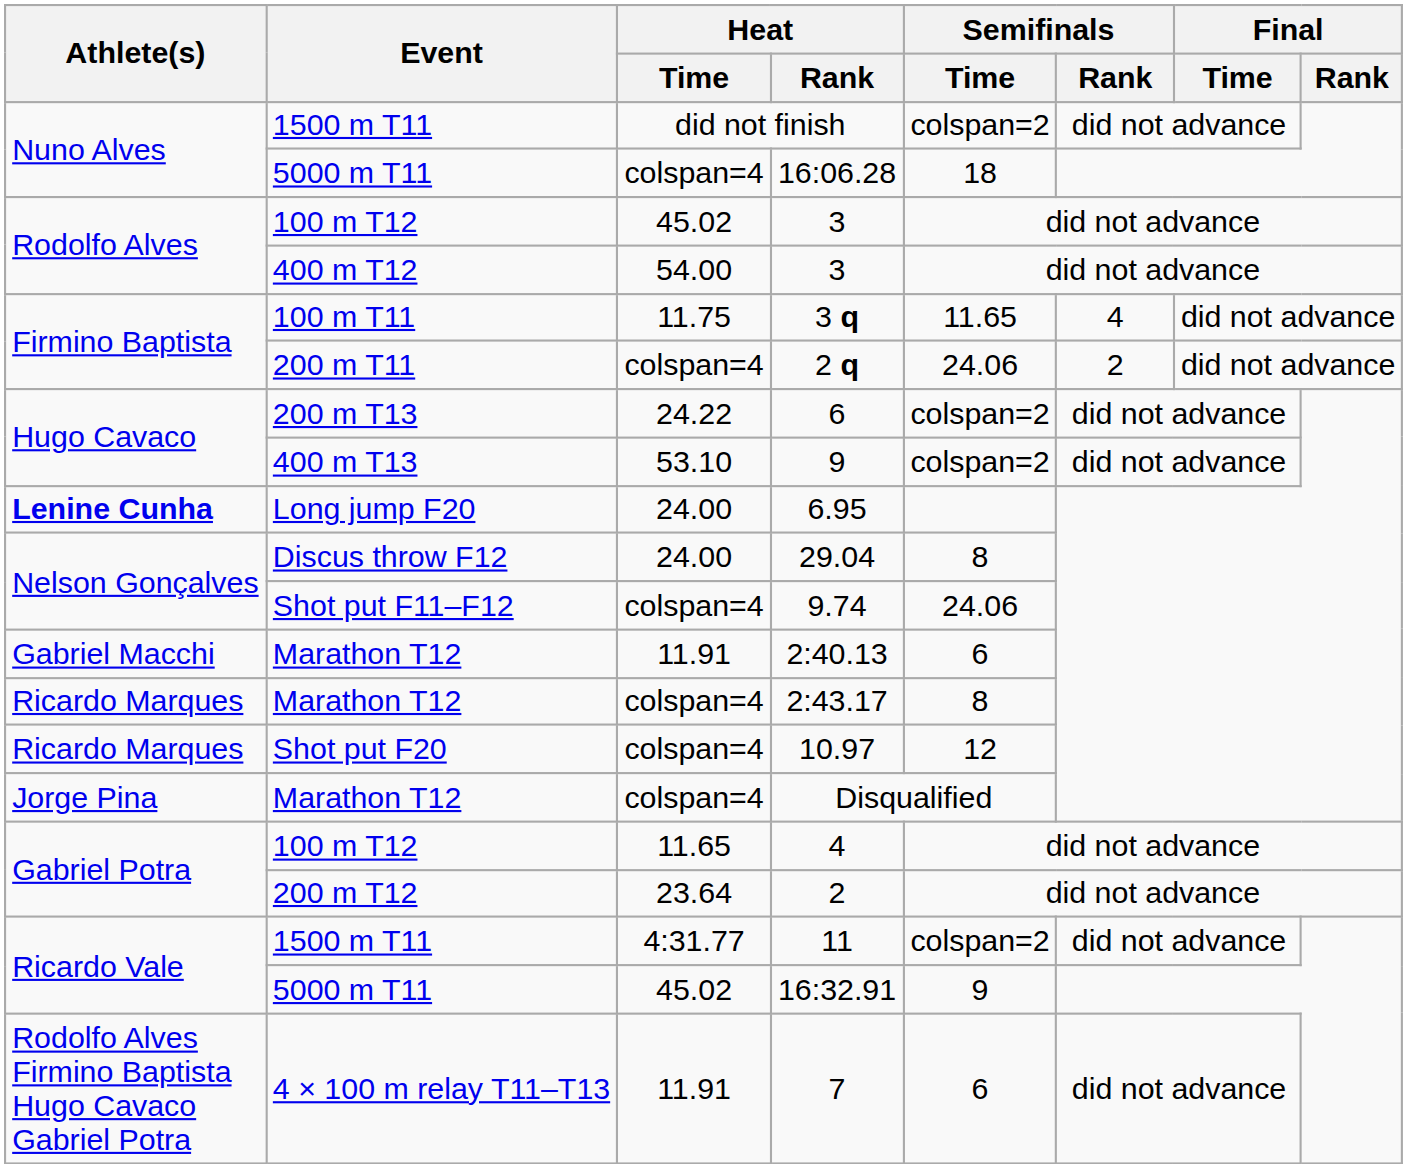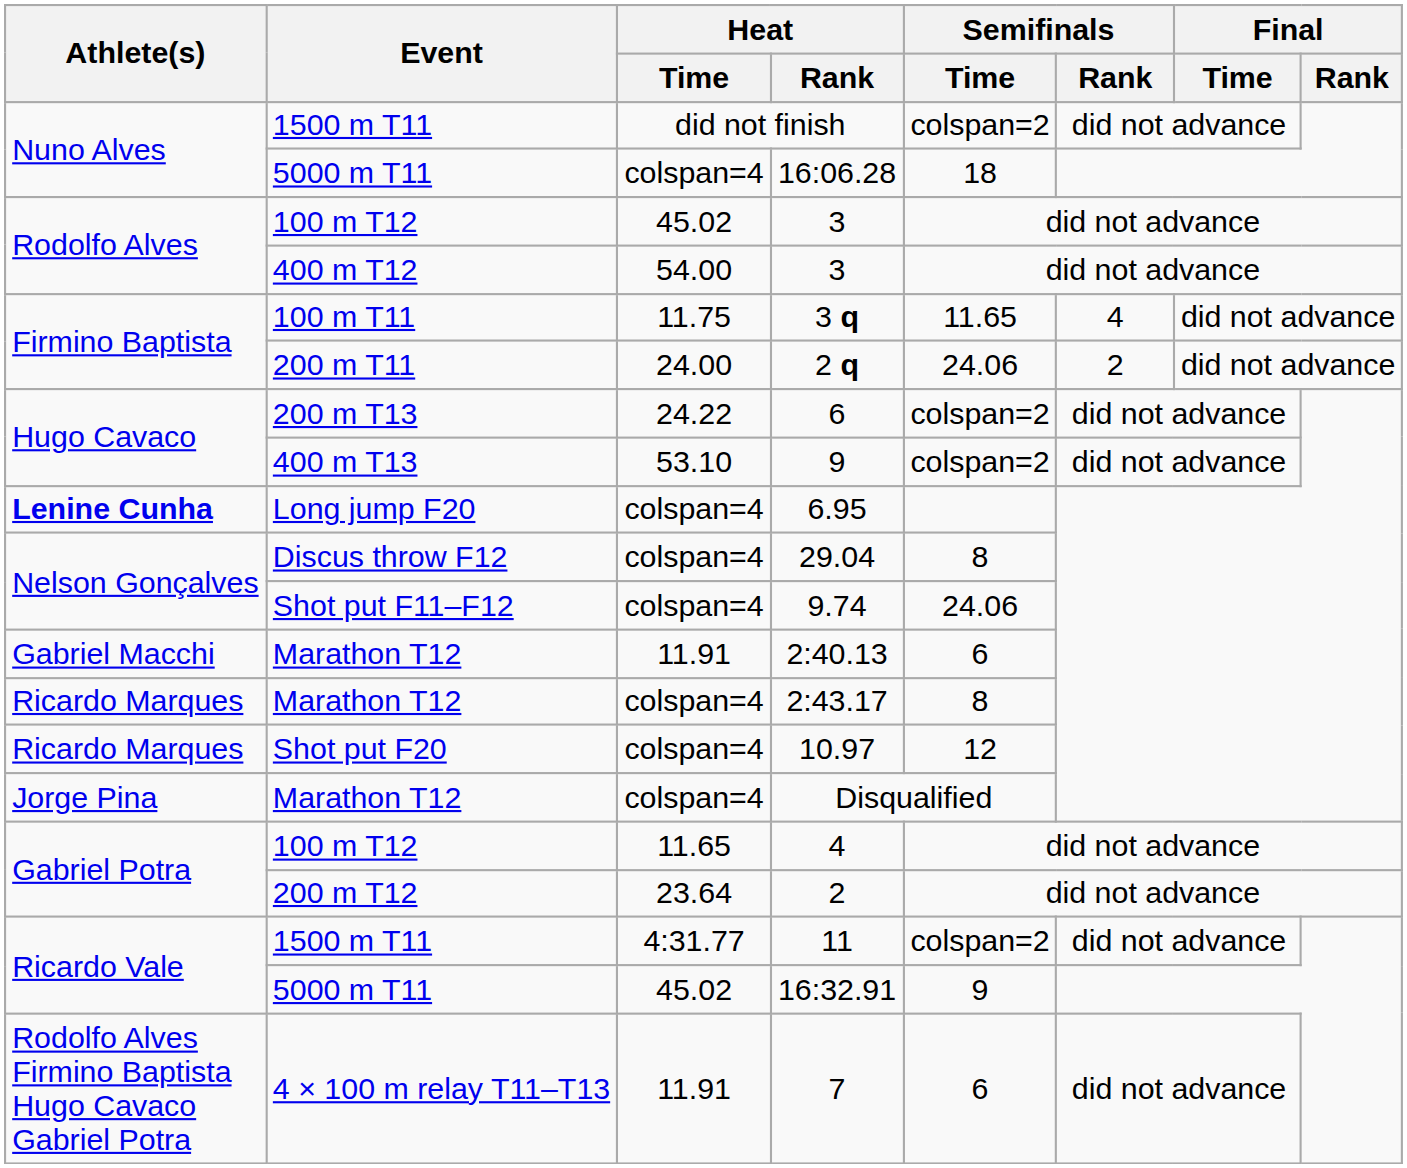(694, 365) colspan=4 -> (694, 365) 24.00
(694, 509) 24.00 -> (694, 509) colspan=4
(694, 557) 24.00 -> (694, 557) colspan=4
